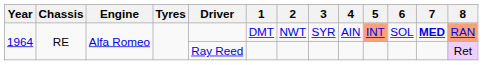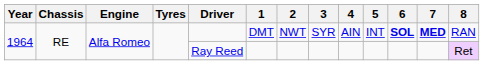(375, 32) lightsalmon background -> (375, 32) no background
(402, 32) normal -> (402, 32) bold
(463, 32) lightsalmon background -> (463, 32) no background
